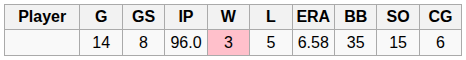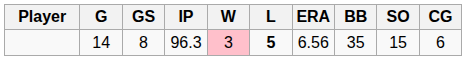(186, 42) 96.0 -> (186, 42) 96.3
(271, 42) normal -> (271, 42) bold
(313, 42) 6.58 -> (313, 42) 6.56
